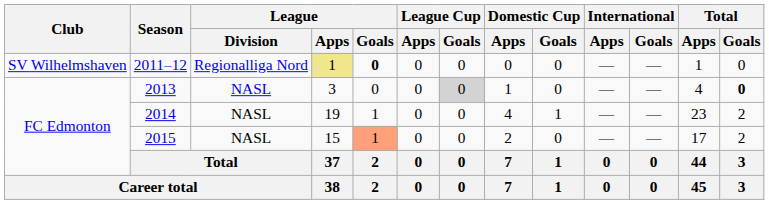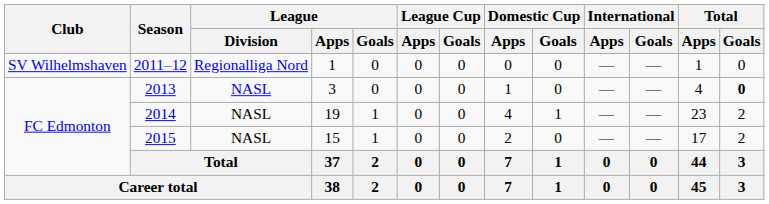(332, 65) khaki background -> (332, 65) no background
(375, 65) bold -> (375, 65) normal
(462, 89) lightgrey background -> (462, 89) no background
(375, 138) lightsalmon background -> (375, 138) no background
